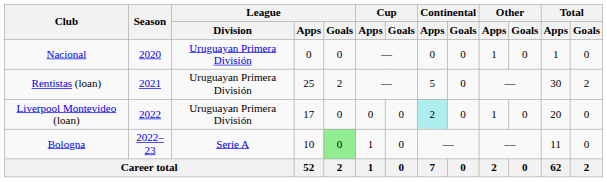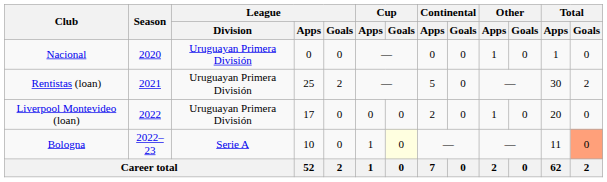(432, 114) paleturquoise background -> (432, 114) no background
(340, 144) lightgreen background -> (340, 144) no background
(401, 144) no background -> (401, 144) lightyellow background
(587, 144) no background -> (587, 144) lightsalmon background
